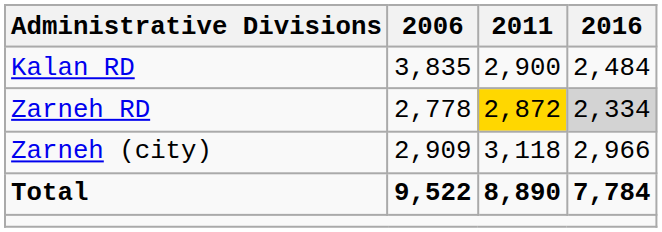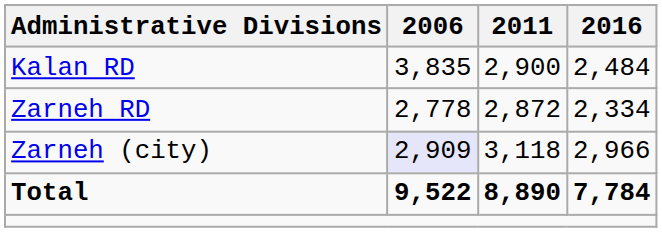(522, 110) gold background -> (522, 110) no background
(612, 110) lightgrey background -> (612, 110) no background
(433, 152) no background -> (433, 152) lavender background
